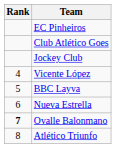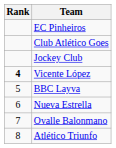(18, 74) normal -> (18, 74) bold
(18, 120) bold -> (18, 120) normal
